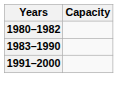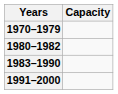+ row: (34, 30)
